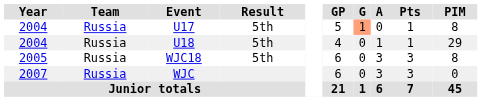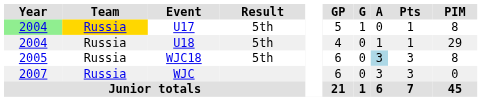(33, 27) no background -> (33, 27) lightgreen background
(105, 27) no background -> (105, 27) gold background
(362, 27) lightsalmon background -> (362, 27) no background
(379, 58) no background -> (379, 58) lightblue background
